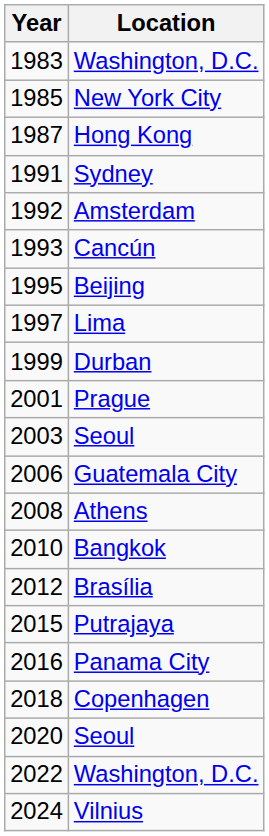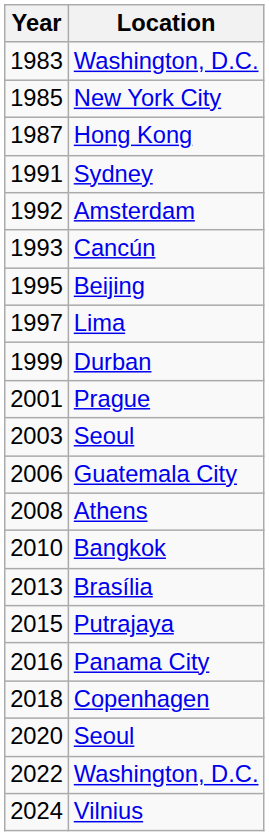(37, 586) 2012 -> (37, 586) 2013
